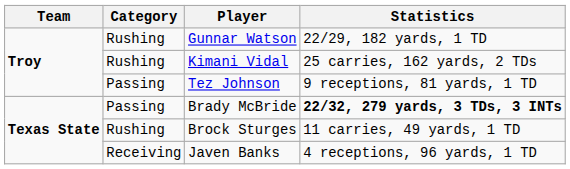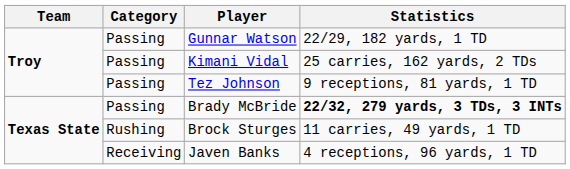(136, 39) Rushing -> (136, 39) Passing
(136, 62) Rushing -> (136, 62) Passing
